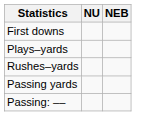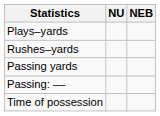- row: (36, 31)
+ row: (55, 102)
